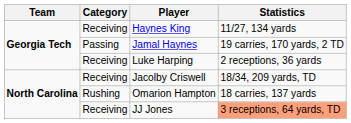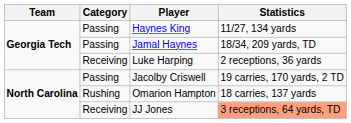(105, 29) Receiving -> (101, 29) Passing
(282, 45) 19 carries, 170 yards, 2 TD -> (268, 45) 18/34, 209 yards, TD
(105, 77) Receiving -> (101, 77) Passing
(268, 77) 18/34, 209 yards, TD -> (282, 77) 19 carries, 170 yards, 2 TD
